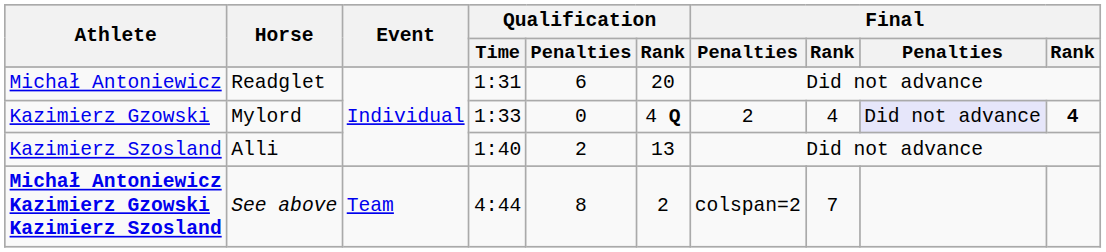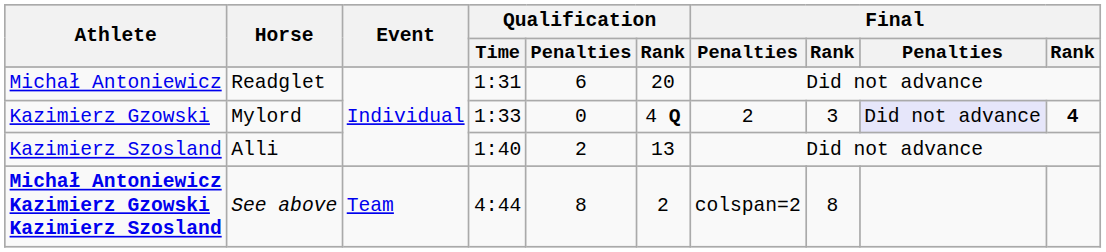(832, 116) 4 -> (832, 116) 3
(832, 206) 7 -> (832, 206) 8
